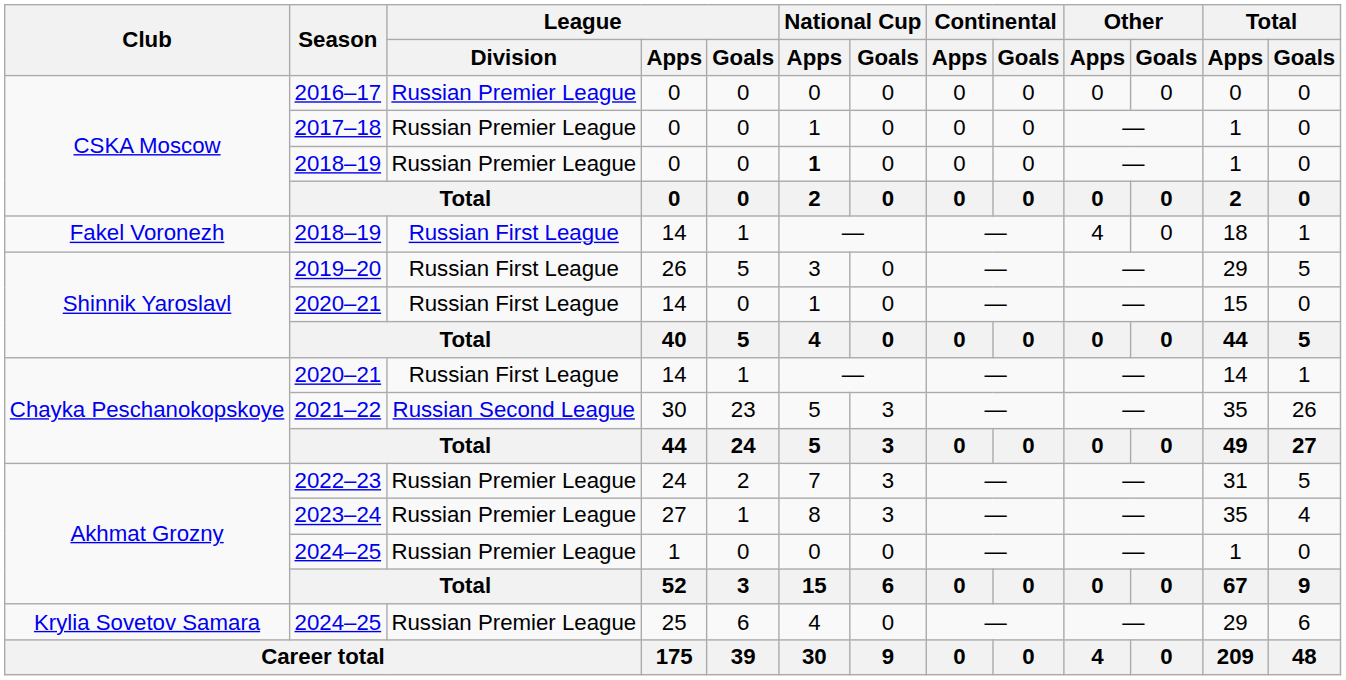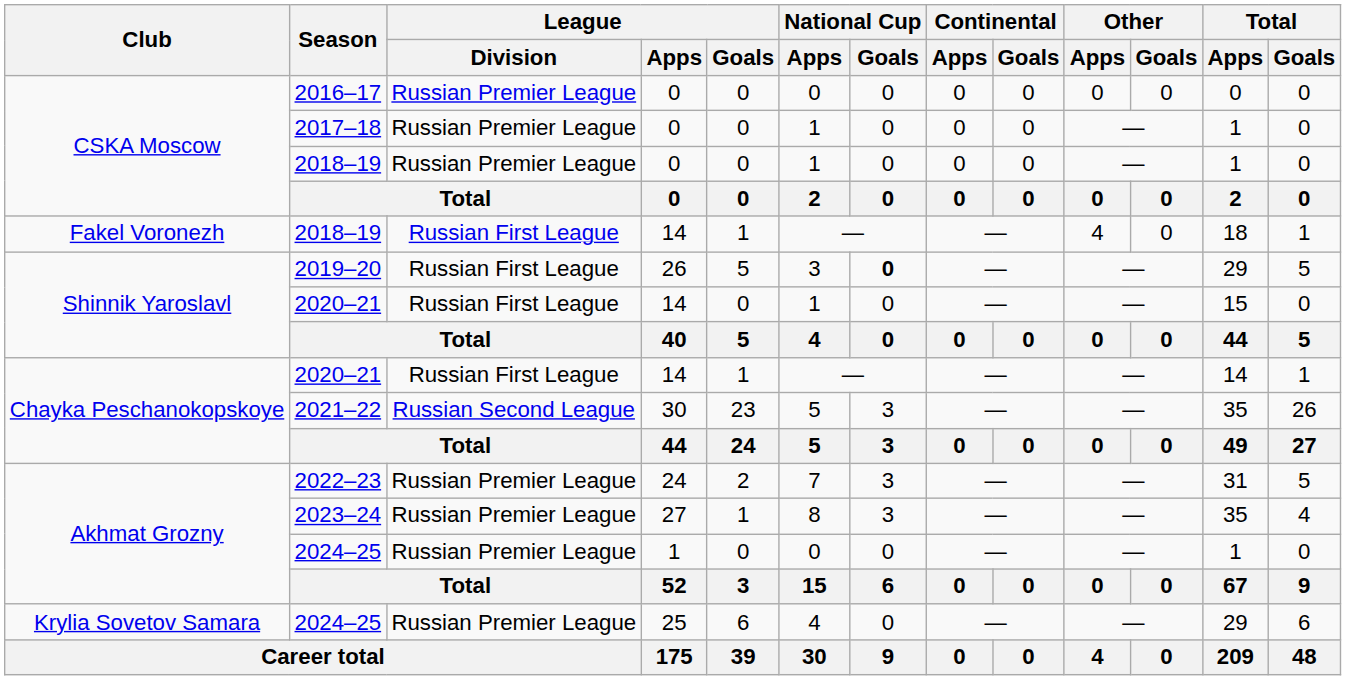(814, 163) bold -> (814, 163) normal
(888, 269) normal -> (888, 269) bold
